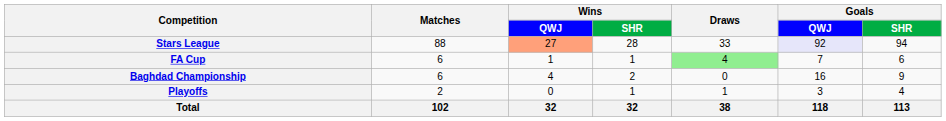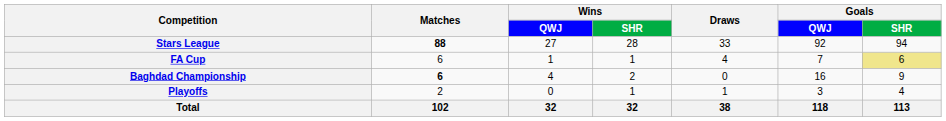(440, 44) normal -> (440, 44) bold
(551, 44) lightsalmon background -> (551, 44) no background
(820, 44) lavender background -> (820, 44) no background
(725, 60) lightgreen background -> (725, 60) no background
(902, 60) no background -> (902, 60) khaki background
(440, 76) normal -> (440, 76) bold
